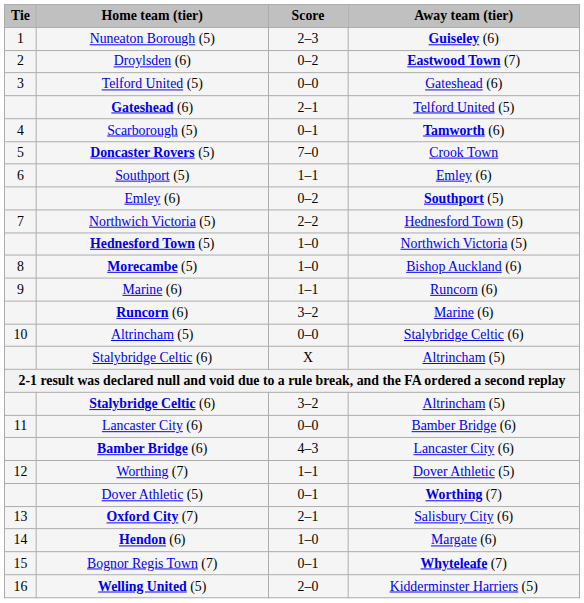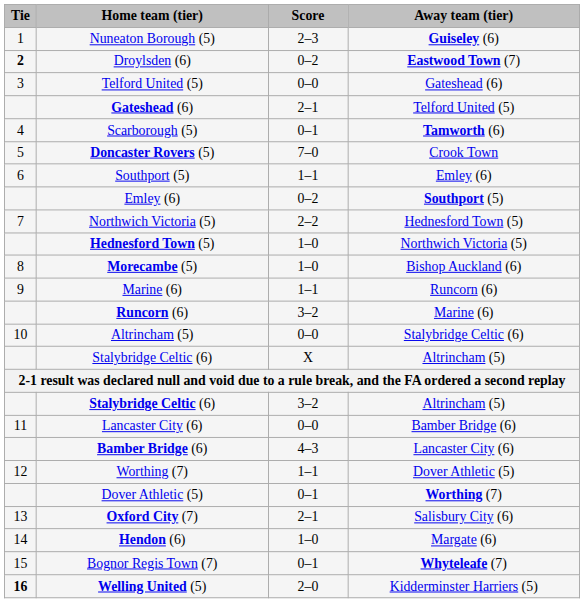(20, 61) normal -> (20, 61) bold
(20, 586) normal -> (20, 586) bold
